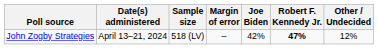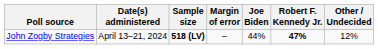(188, 36) normal -> (188, 36) bold
(256, 36) 42% -> (256, 36) 44%
